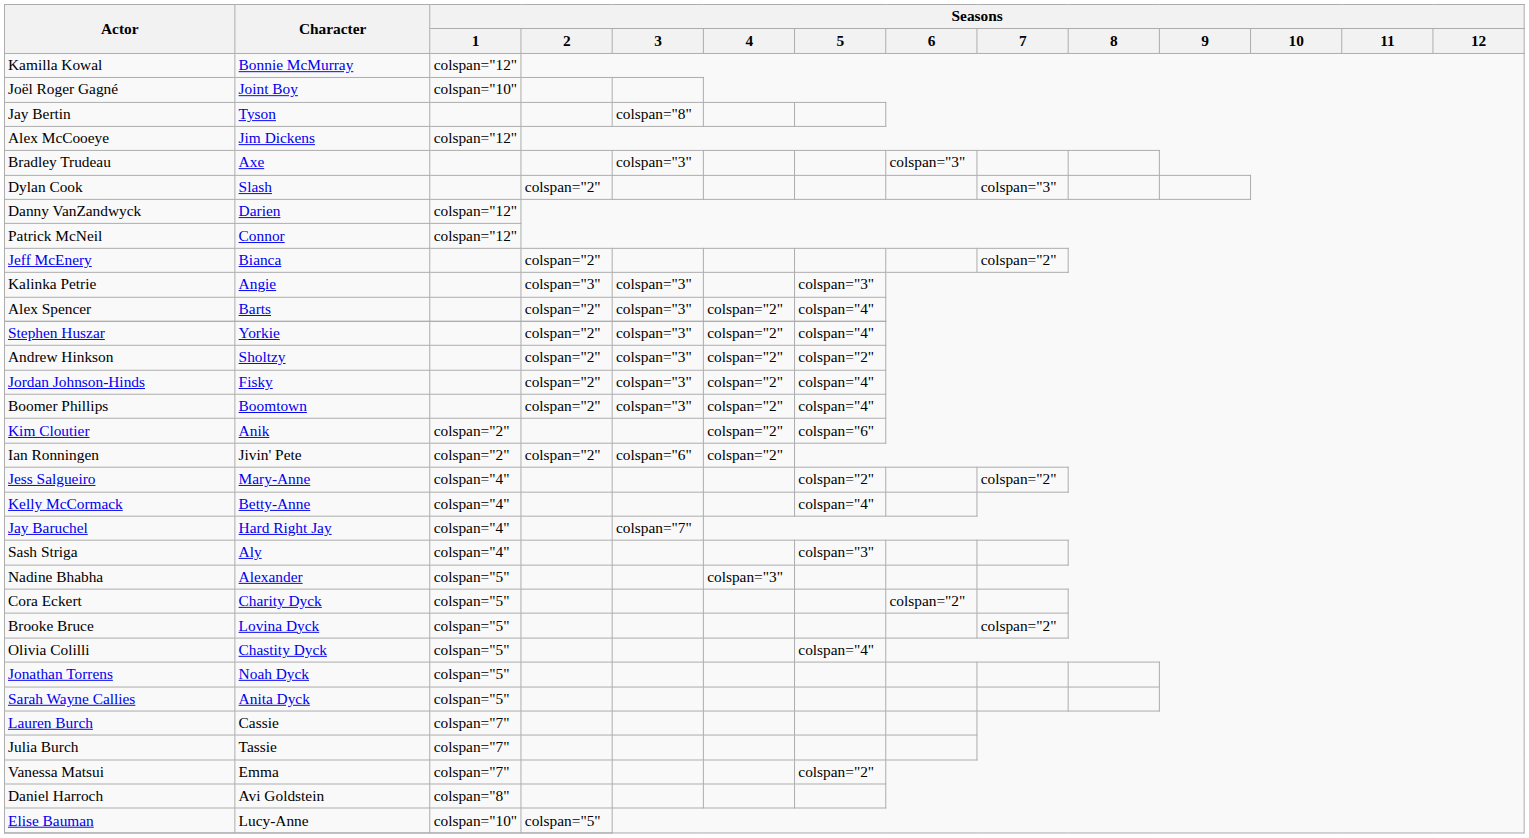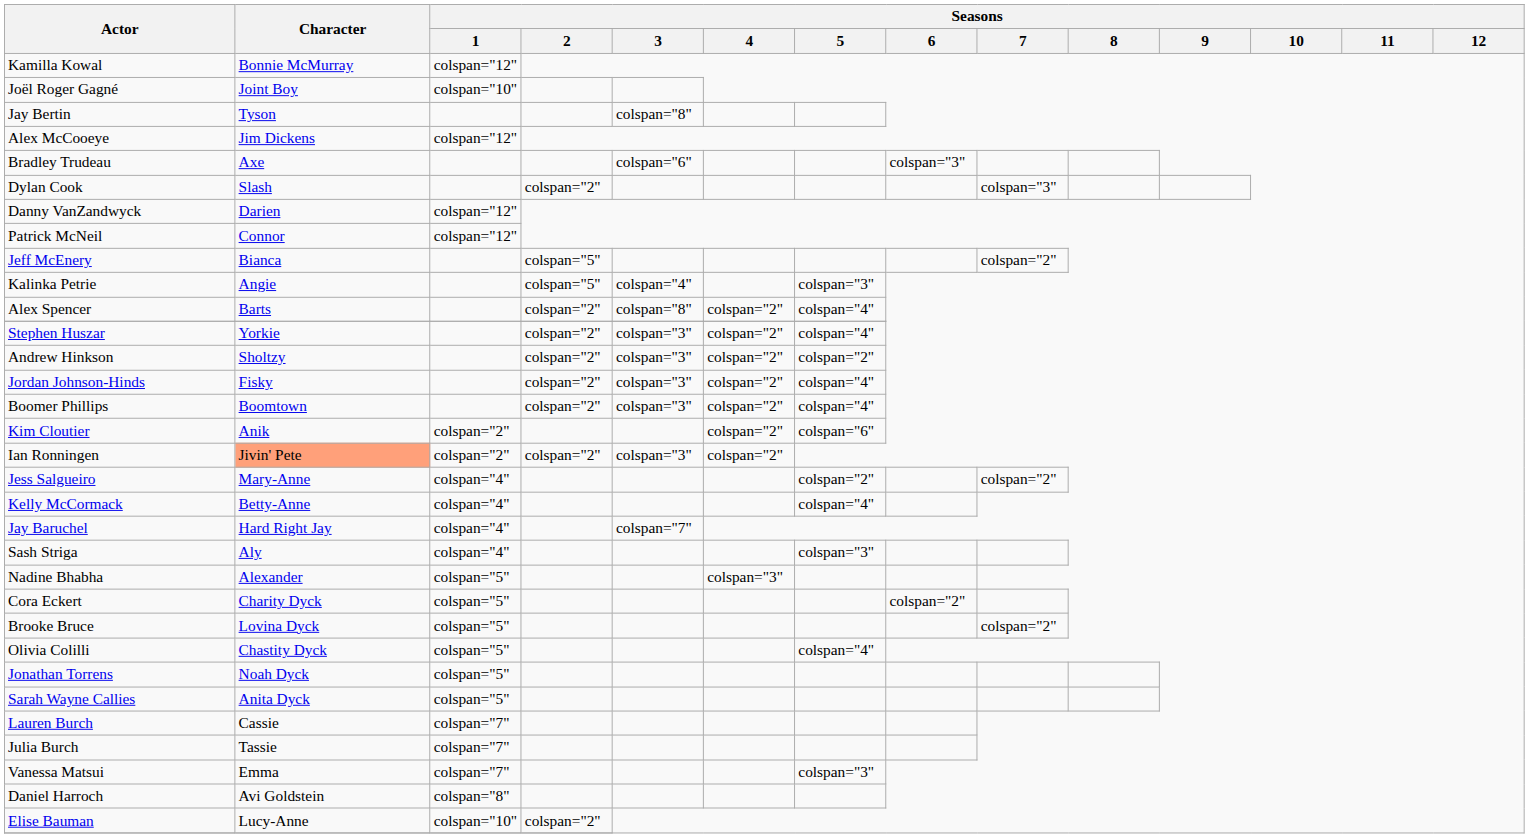(654, 162) colspan="3" -> (654, 162) colspan="6"
(563, 260) colspan="2" -> (563, 260) colspan="5"
(563, 284) colspan="3" -> (563, 284) colspan="5"
(654, 284) colspan="3" -> (654, 284) colspan="4"
(654, 308) colspan="3" -> (654, 308) colspan="8"
(270, 455) no background -> (270, 455) lightsalmon background
(654, 455) colspan="6" -> (654, 455) colspan="3"
(836, 771) colspan="2" -> (836, 771) colspan="3"
(563, 820) colspan="5" -> (563, 820) colspan="2"
